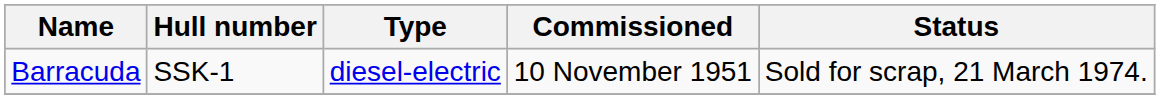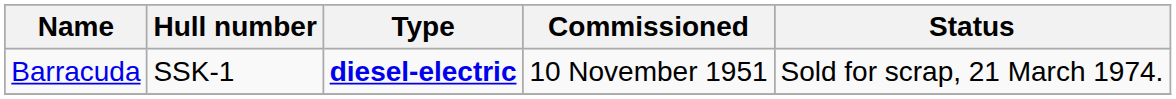(415, 71) normal -> (423, 71) bold
